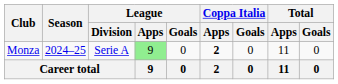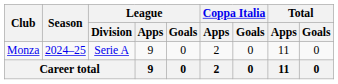(150, 50) lightgreen background -> (150, 50) no background
(216, 50) bold -> (216, 50) normal
